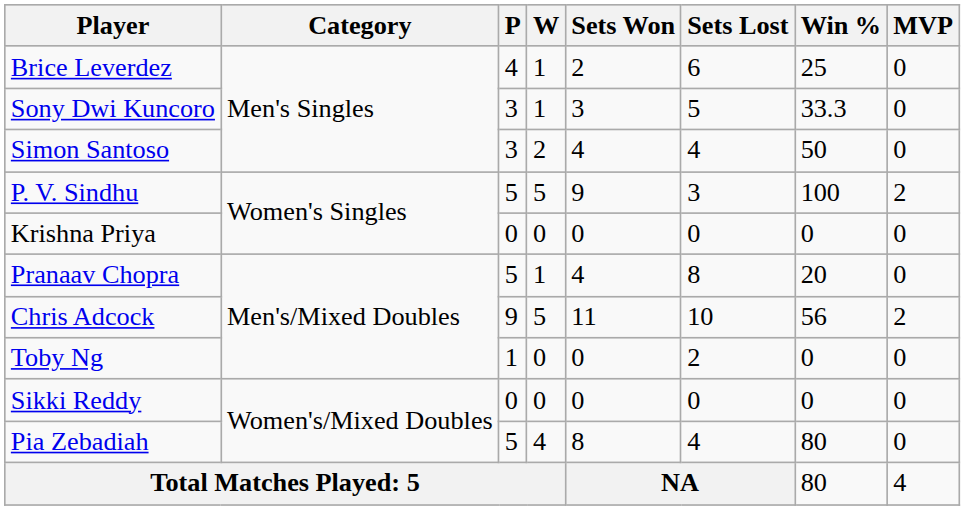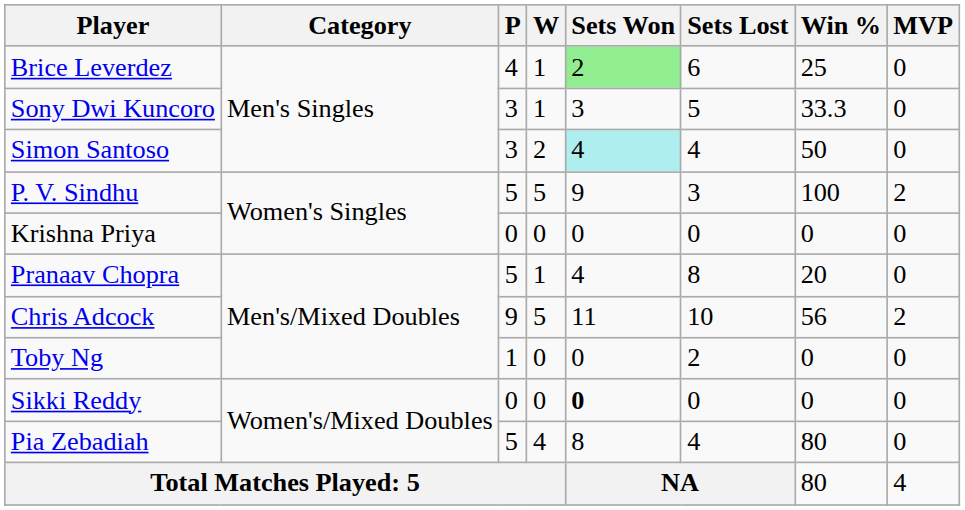(578, 66) no background -> (578, 66) lightgreen background
(578, 150) no background -> (578, 150) paleturquoise background
(578, 399) normal -> (578, 399) bold
